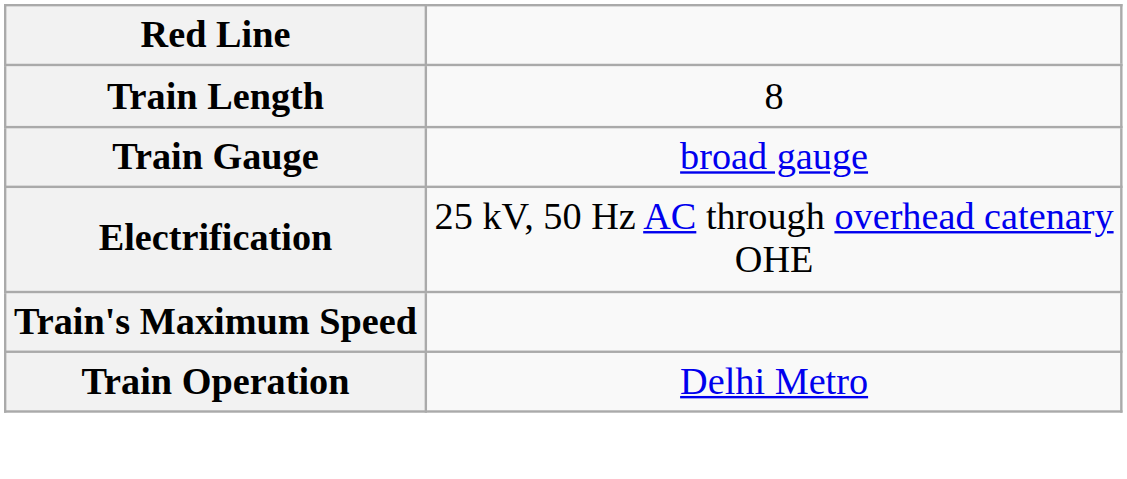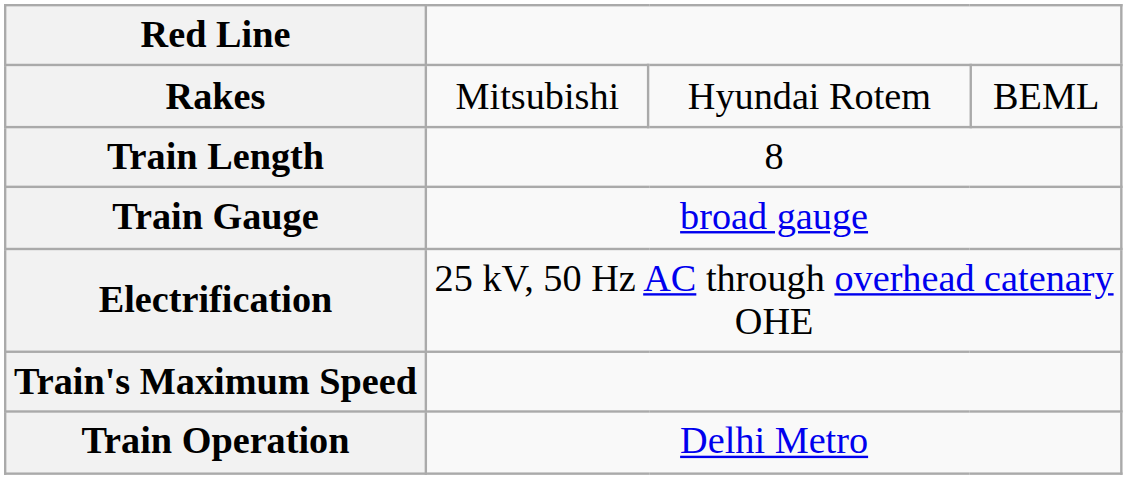+ row: (215, 95)
